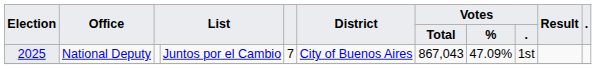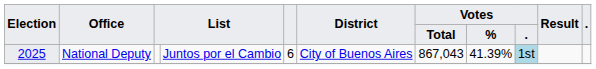(290, 54) 7 -> (290, 54) 6
(491, 54) 47.09% -> (491, 54) 41.39%
(526, 54) no background -> (526, 54) lightblue background
